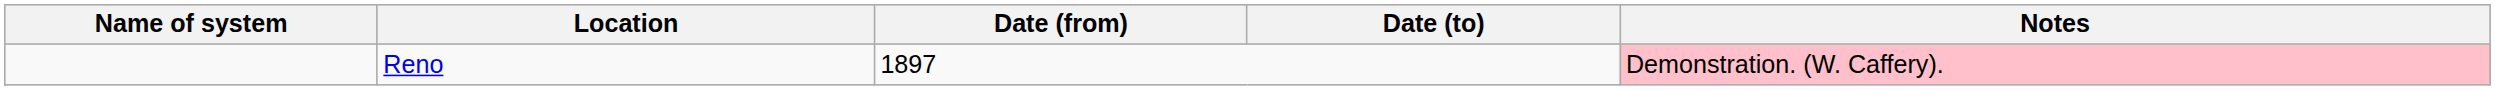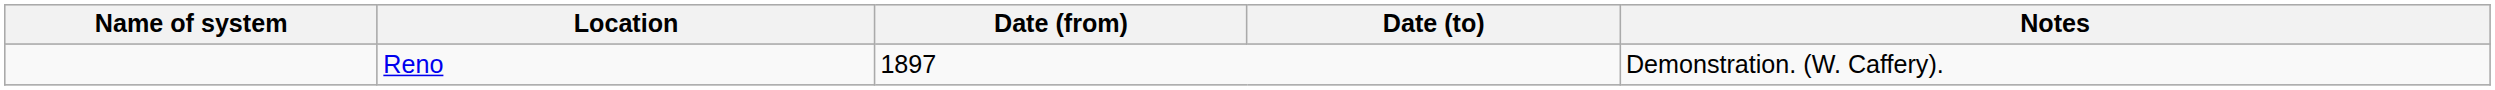(1785, 64) pink background -> (1785, 64) no background
